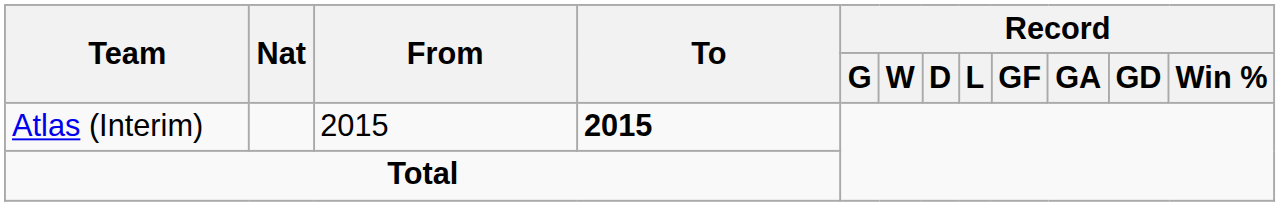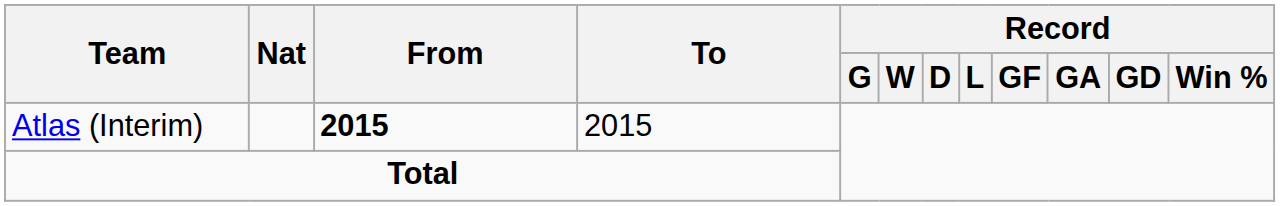(354, 126) normal -> (354, 126) bold
(618, 126) bold -> (618, 126) normal
